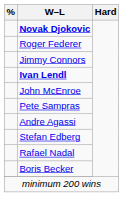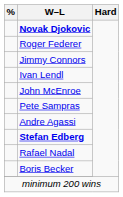(43, 75) bold -> (41, 75) normal
(50, 137) normal -> (52, 137) bold
